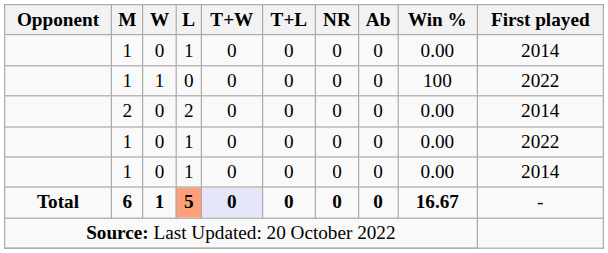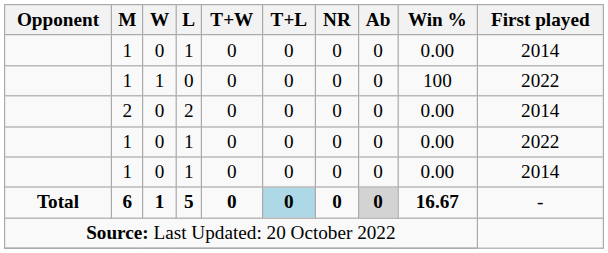(189, 202) lightsalmon background -> (189, 202) no background
(232, 202) lavender background -> (232, 202) no background
(289, 202) no background -> (289, 202) lightblue background
(378, 202) no background -> (378, 202) lightgrey background
